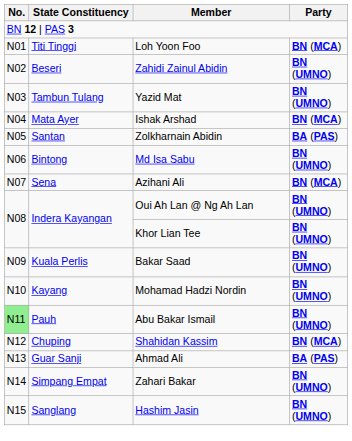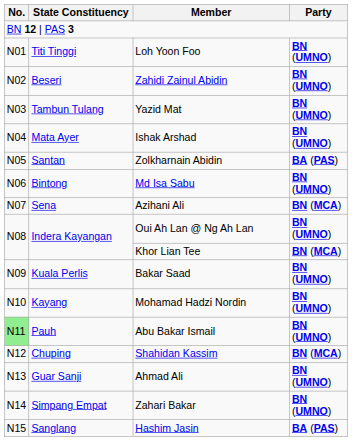(317, 46) BN (MCA) -> (312, 52) BN (UMNO)
(317, 120) BN (MCA) -> (312, 138) BN (UMNO)
(312, 233) BN (UMNO) -> (317, 251) BN (MCA)
(315, 359) BA (PAS) -> (312, 376) BN (UMNO)
(312, 410) BN (UMNO) -> (315, 428) BA (PAS)
